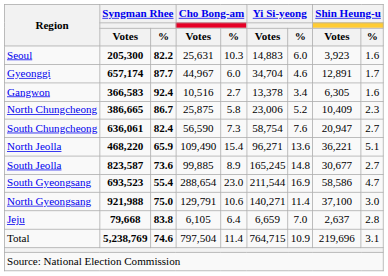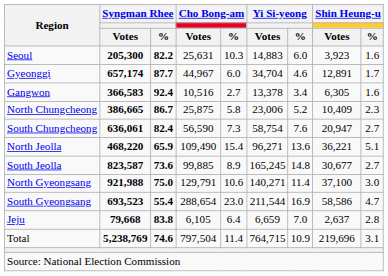rows swapped: (49, 202) <-> (49, 183)
